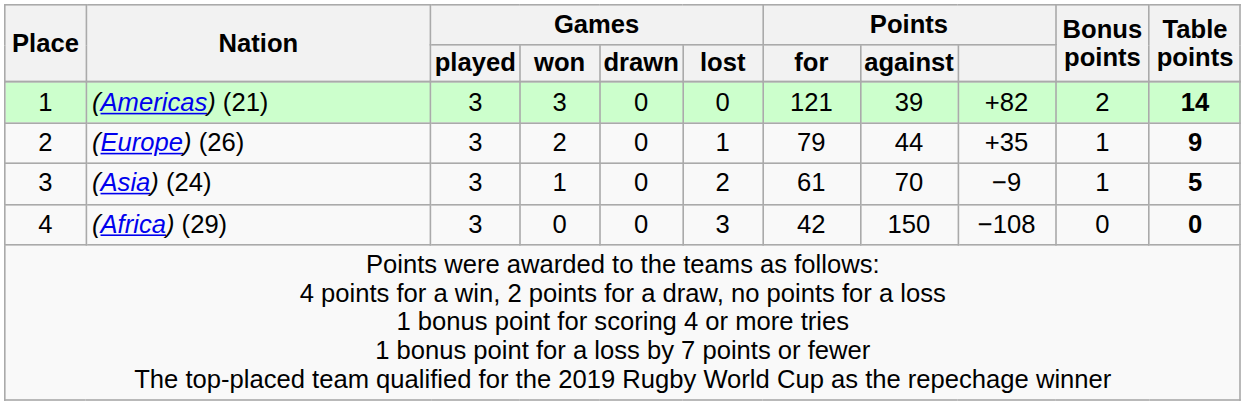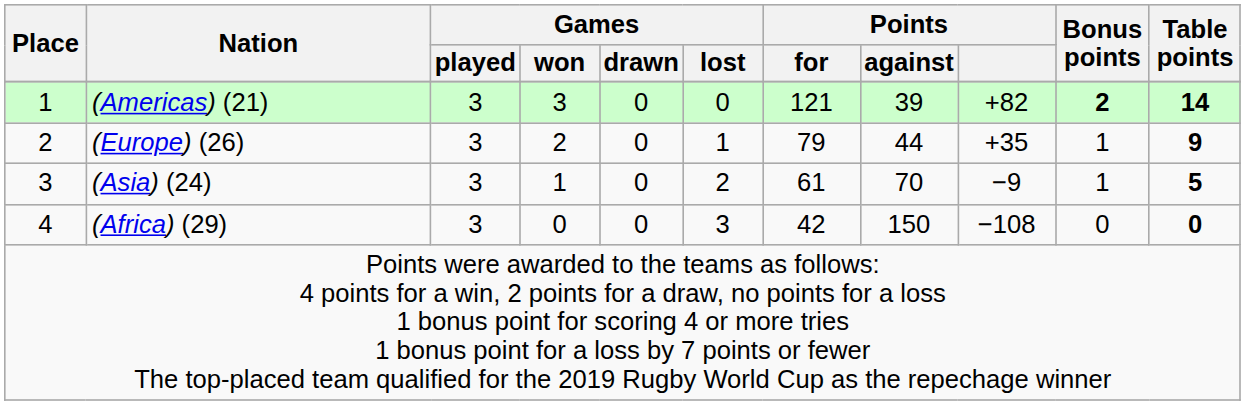(1102, 102) normal -> (1102, 102) bold
